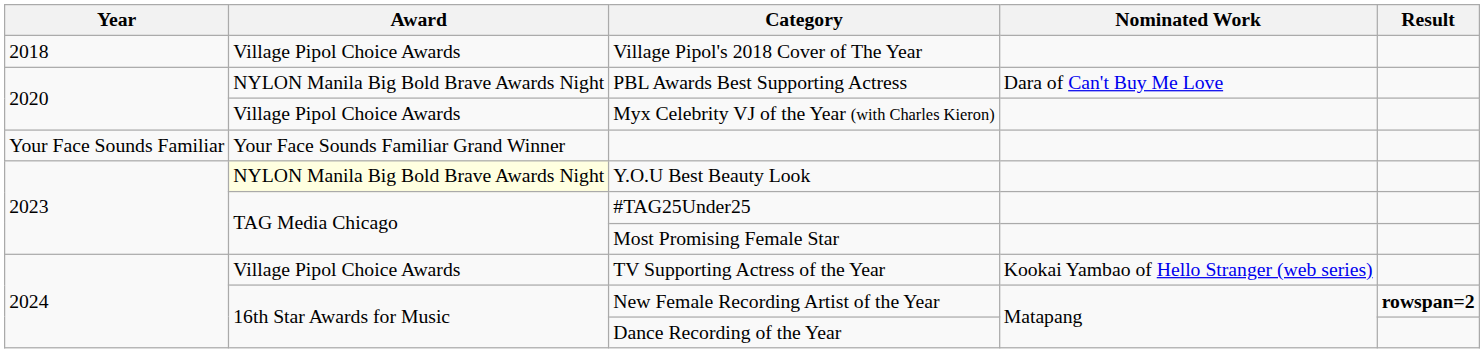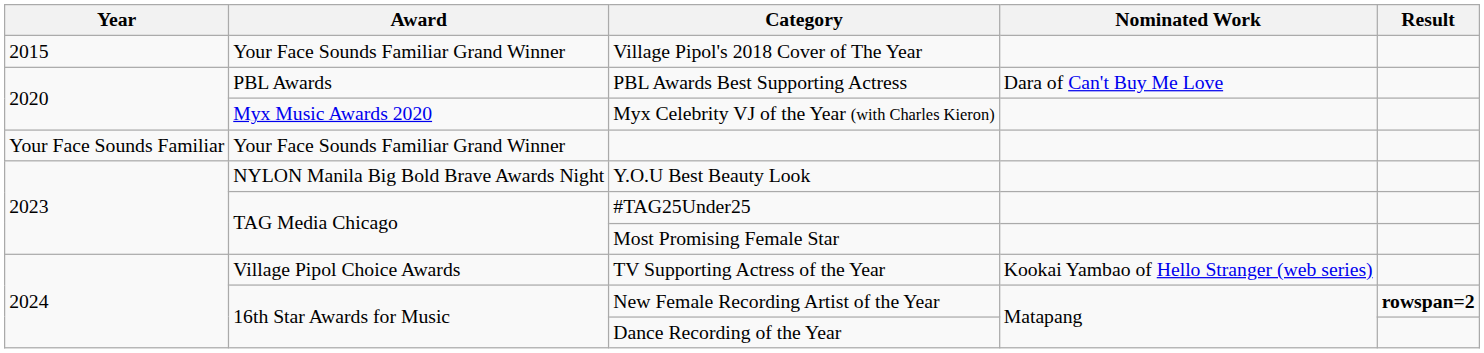(29, 51) 2018 -> (29, 51) 2015
(347, 51) Village Pipol Choice Awards -> (399, 51) Your Face Sounds Familiar Grand Winner
(419, 82) NYLON Manila Big Bold Brave Awards Night -> (283, 82) PBL Awards
(347, 113) Village Pipol Choice Awards -> (333, 113) Myx Music Awards 2020
(419, 176) lightyellow background -> (419, 176) no background
